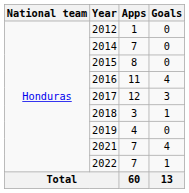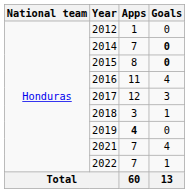(167, 46) normal -> (167, 46) bold
(167, 63) normal -> (167, 63) bold
(134, 130) normal -> (134, 130) bold
